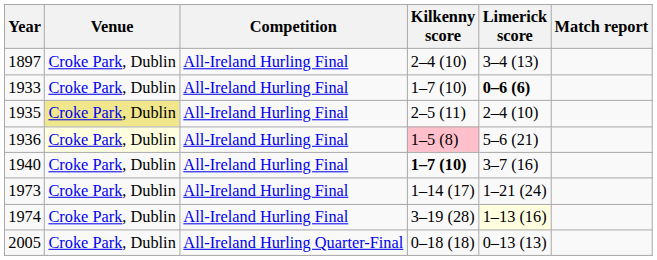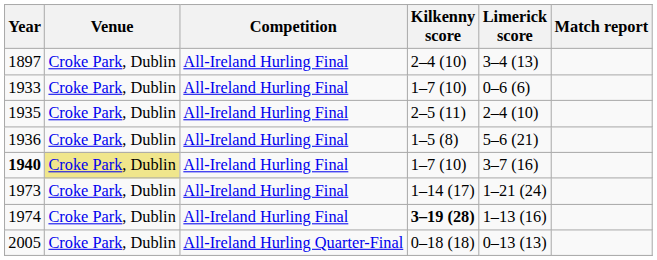(507, 87) bold -> (507, 87) normal
(112, 113) khaki background -> (112, 113) no background
(112, 139) lightyellow background -> (112, 139) no background
(435, 139) pink background -> (435, 139) no background
(25, 165) normal -> (25, 165) bold
(112, 165) no background -> (112, 165) khaki background
(439, 165) bold -> (439, 165) normal
(443, 216) normal -> (443, 216) bold
(515, 216) lightyellow background -> (515, 216) no background
